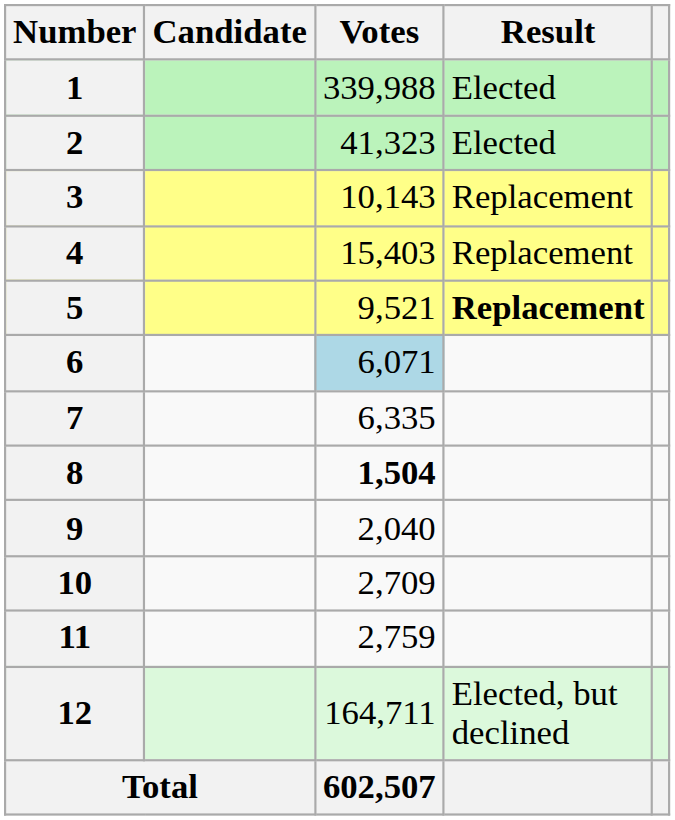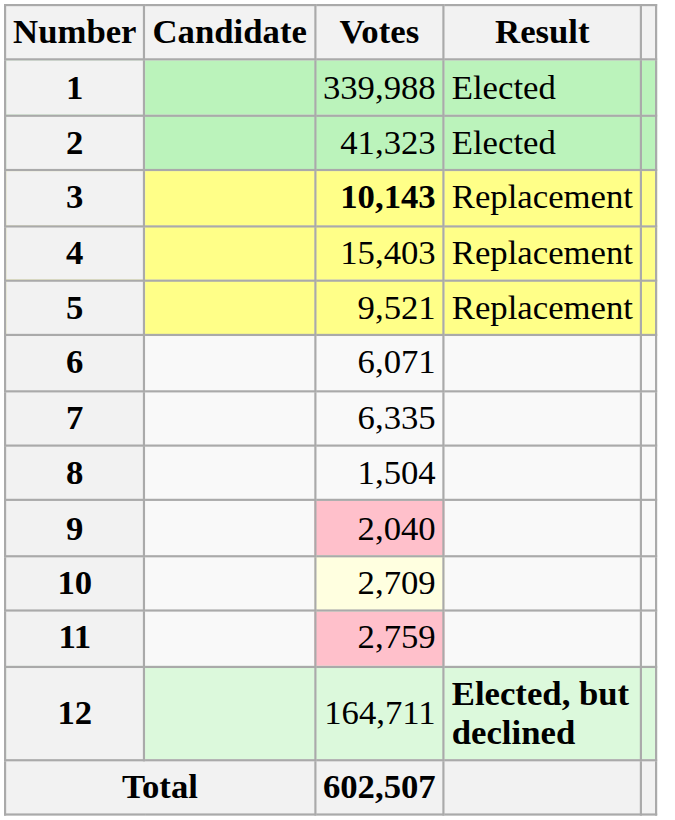(388, 197) normal -> (388, 197) bold
(548, 307) bold -> (542, 307) normal
(397, 362) lightblue background -> (397, 362) no background
(397, 472) bold -> (397, 472) normal
(397, 527) no background -> (397, 527) pink background
(397, 582) no background -> (397, 582) lightyellow background
(397, 637) no background -> (397, 637) pink background
(535, 712) normal -> (540, 712) bold
